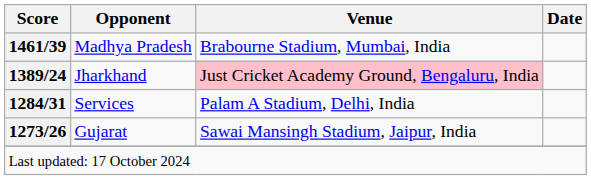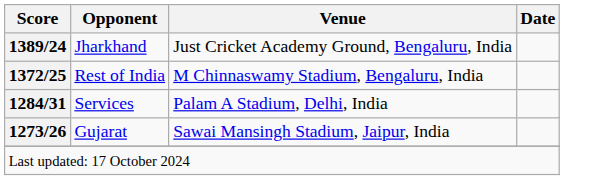- row: (133, 46)
(369, 74) pink background -> (343, 46) no background
+ row: (120, 74)
